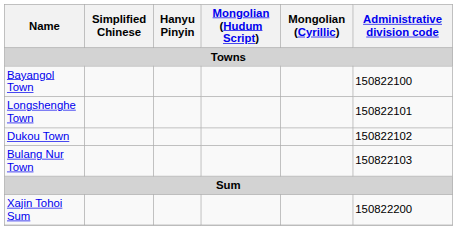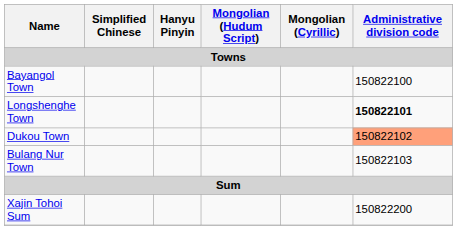(384, 112) normal -> (384, 112) bold
(384, 136) no background -> (384, 136) lightsalmon background
